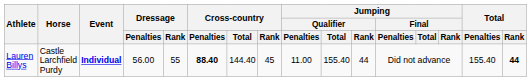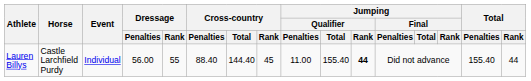(101, 61) bold -> (102, 61) normal
(207, 61) bold -> (206, 61) normal
(364, 61) normal -> (363, 61) bold
(514, 61) bold -> (513, 61) normal
